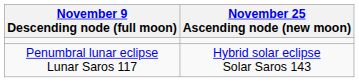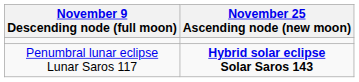(267, 60) normal -> (267, 60) bold
